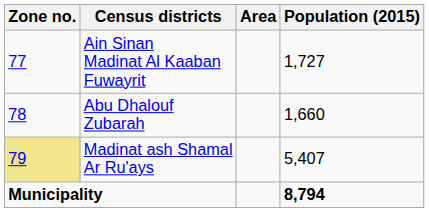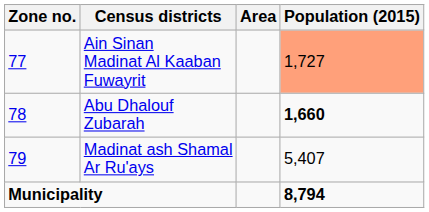(304, 61) no background -> (304, 61) lightsalmon background
(304, 115) normal -> (304, 115) bold
(17, 159) khaki background -> (17, 159) no background
